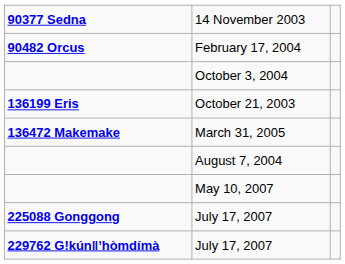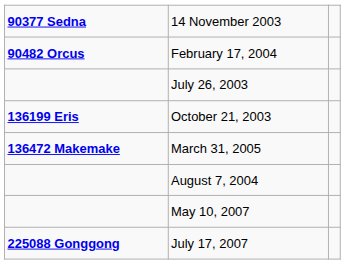+ row: (86, 85)
- row: (98, 76)
- row: (83, 245)
